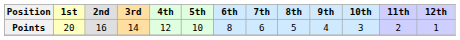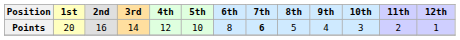(262, 27) normal -> (262, 27) bold
